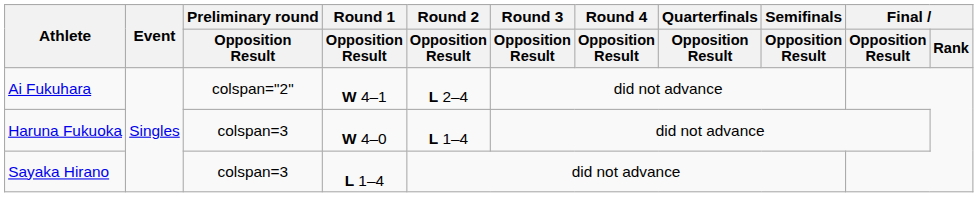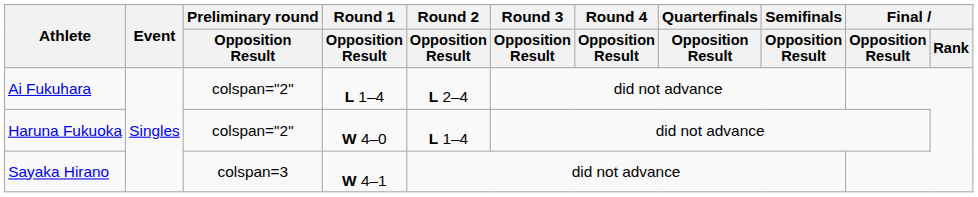(364, 98) W 4–1 -> (364, 98) L 1–4
(253, 130) colspan=3 -> (253, 130) colspan="2"
(364, 181) L 1–4 -> (364, 181) W 4–1
